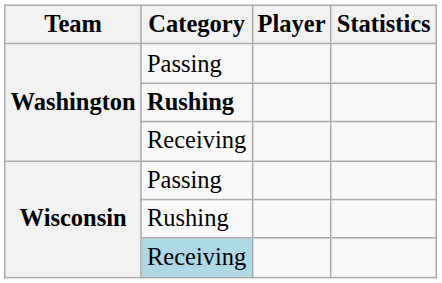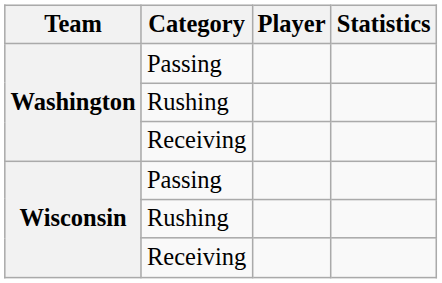(191, 102) bold -> (188, 102) normal
(197, 257) lightblue background -> (197, 257) no background
